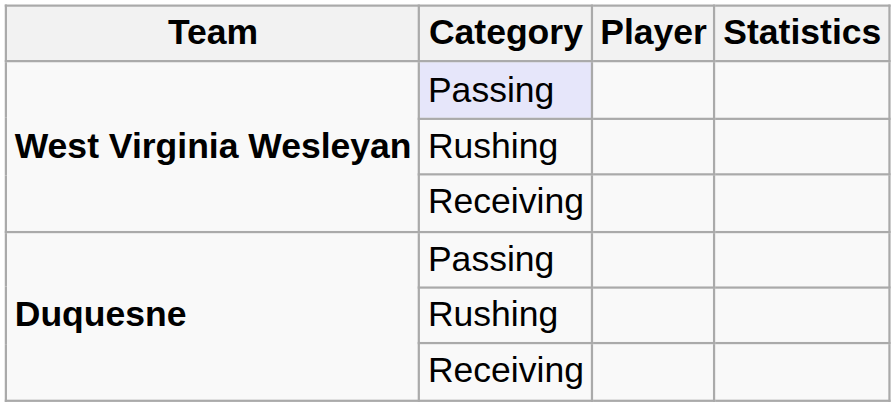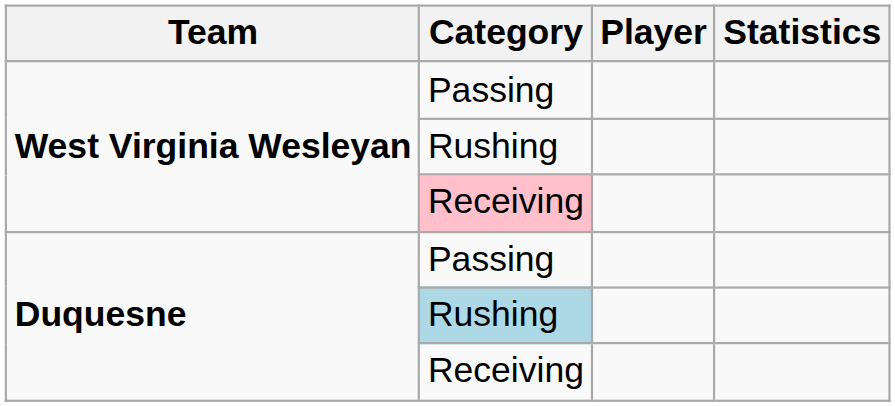(491, 89) lavender background -> (491, 89) no background
(506, 202) no background -> (506, 202) pink background
(493, 314) no background -> (493, 314) lightblue background
